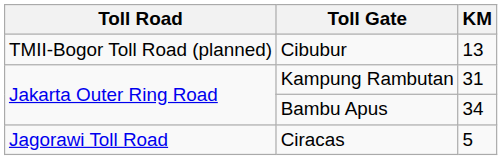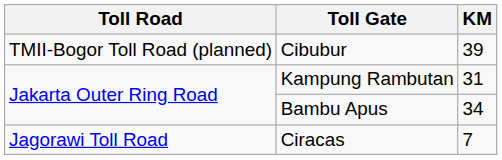(473, 49) 13 -> (473, 49) 39
(468, 139) 5 -> (468, 139) 7
